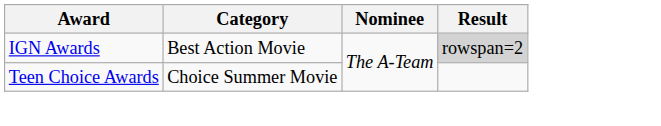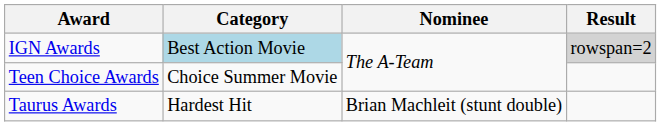(236, 47) no background -> (236, 47) lightblue background
+ row: (63, 105)
